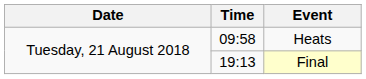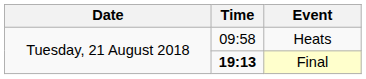(237, 62) normal -> (237, 62) bold
